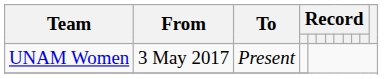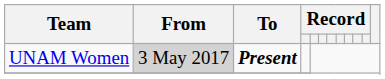(184, 58) no background -> (184, 58) lightgrey background
(266, 58) normal -> (267, 58) bold
